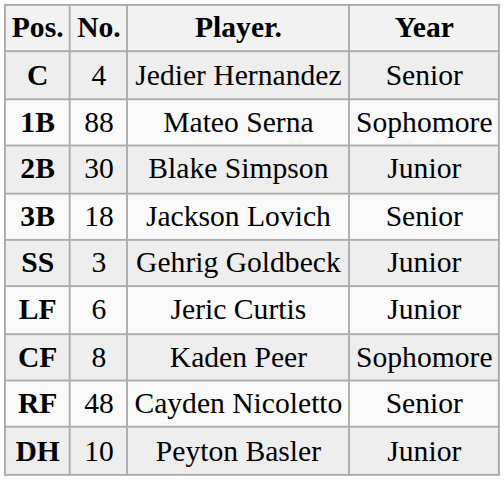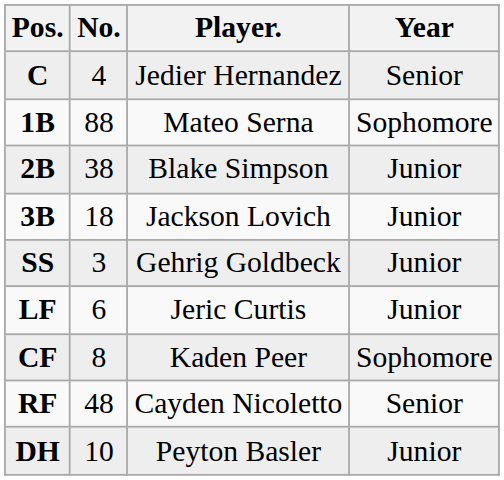(99, 168) 30 -> (99, 168) 38
(424, 215) Senior -> (424, 215) Junior
